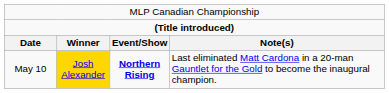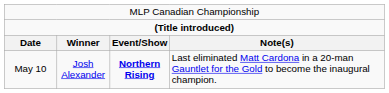(83, 69) gold background -> (83, 69) no background
